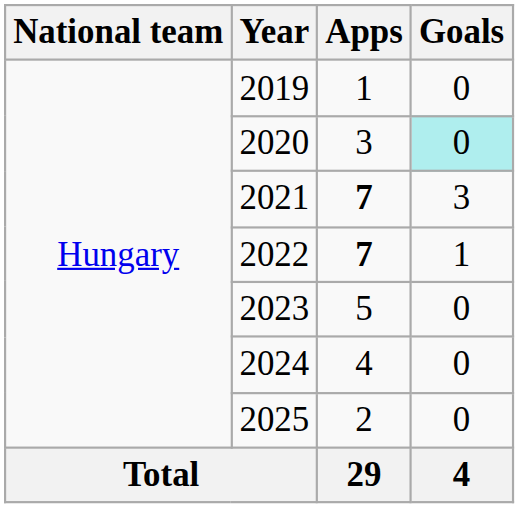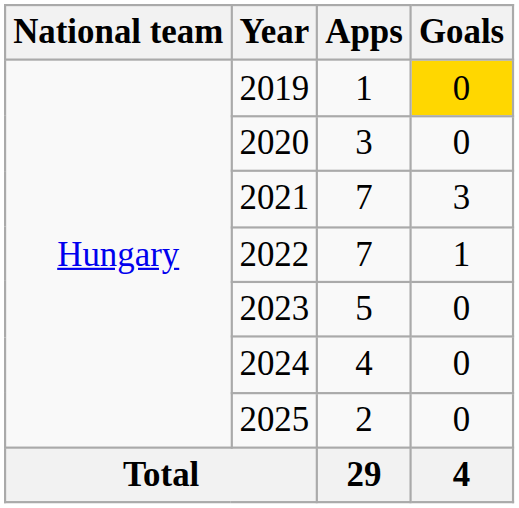(462, 87) no background -> (462, 87) gold background
(462, 142) paleturquoise background -> (462, 142) no background
(364, 198) bold -> (364, 198) normal
(364, 253) bold -> (364, 253) normal
